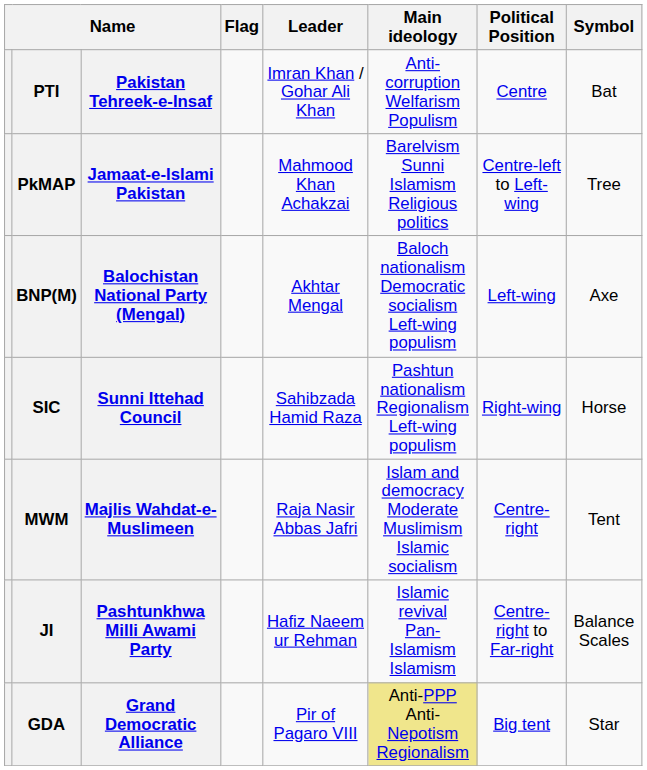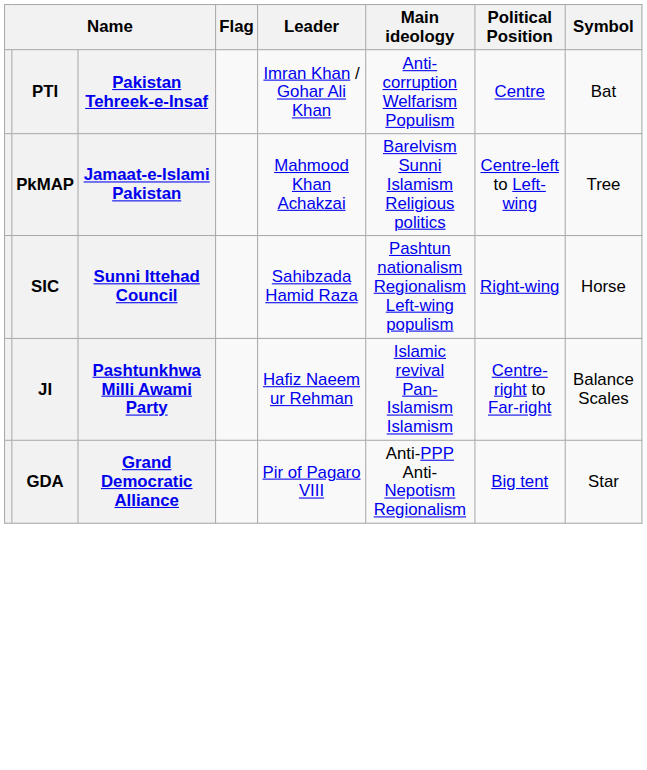- row: (46, 296)
- row: (46, 519)
(423, 724) khaki background -> (420, 481) no background
